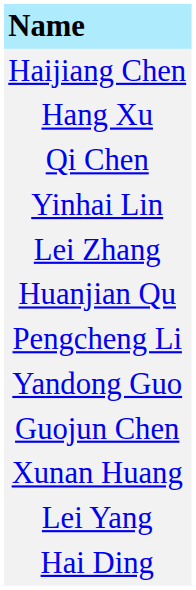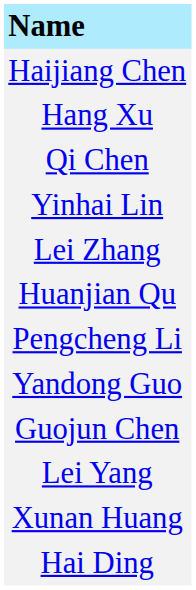(97, 473) Xunan Huang -> (97, 473) Lei Yang
(97, 517) Lei Yang -> (97, 517) Xunan Huang
